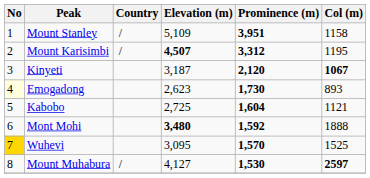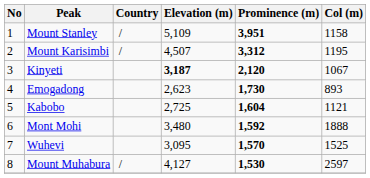(177, 51) bold -> (177, 51) normal
(177, 70) normal -> (177, 70) bold
(336, 70) bold -> (336, 70) normal
(10, 88) lightyellow background -> (10, 88) no background
(177, 126) bold -> (177, 126) normal
(10, 145) gold background -> (10, 145) no background
(336, 164) bold -> (336, 164) normal
